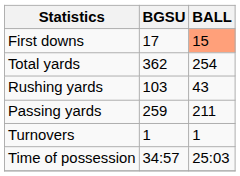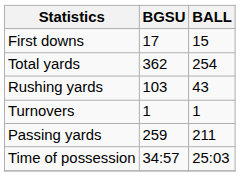(201, 40) lightsalmon background -> (201, 40) no background
rows swapped: (55, 111) <-> (41, 135)
